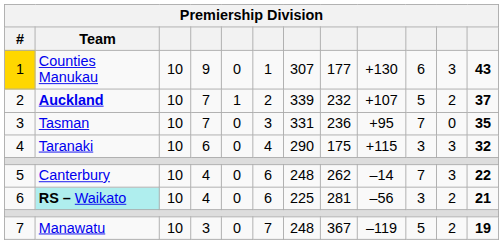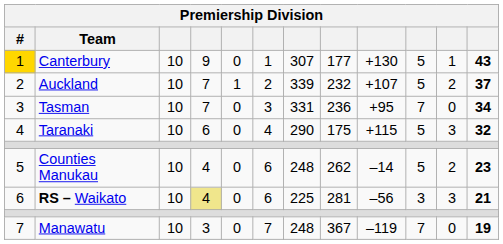(68, 69) Counties Manukau -> (74, 61) Canterbury
(421, 69) 6 -> (421, 61) 5
(452, 69) 3 -> (452, 61) 1
(71, 100) bold -> (68, 84) normal
(483, 123) 35 -> (483, 107) 34
(421, 146) 3 -> (421, 130) 5
(74, 175) Canterbury -> (68, 167) Counties Manukau
(421, 175) 7 -> (421, 167) 5
(452, 175) 3 -> (452, 167) 2
(483, 175) 22 -> (483, 167) 23
(83, 198) paleturquoise background -> (83, 198) no background
(206, 198) no background -> (206, 198) khaki background
(452, 198) 2 -> (452, 198) 3
(421, 228) 5 -> (421, 228) 7
(452, 228) 2 -> (452, 228) 0
